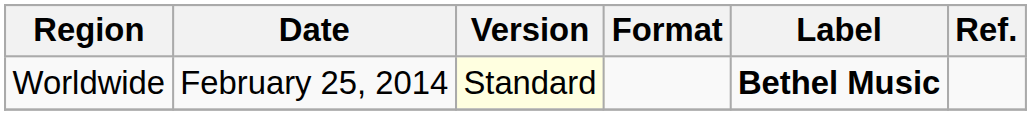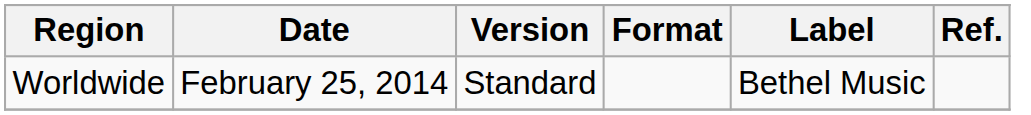(530, 82) lightyellow background -> (530, 82) no background
(839, 82) bold -> (832, 82) normal
